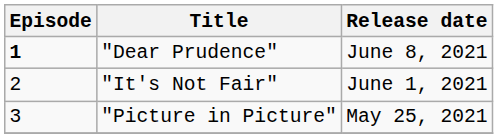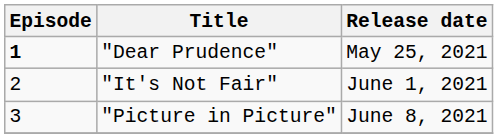(417, 53) June 8, 2021 -> (417, 53) May 25, 2021
(417, 117) May 25, 2021 -> (417, 117) June 8, 2021
